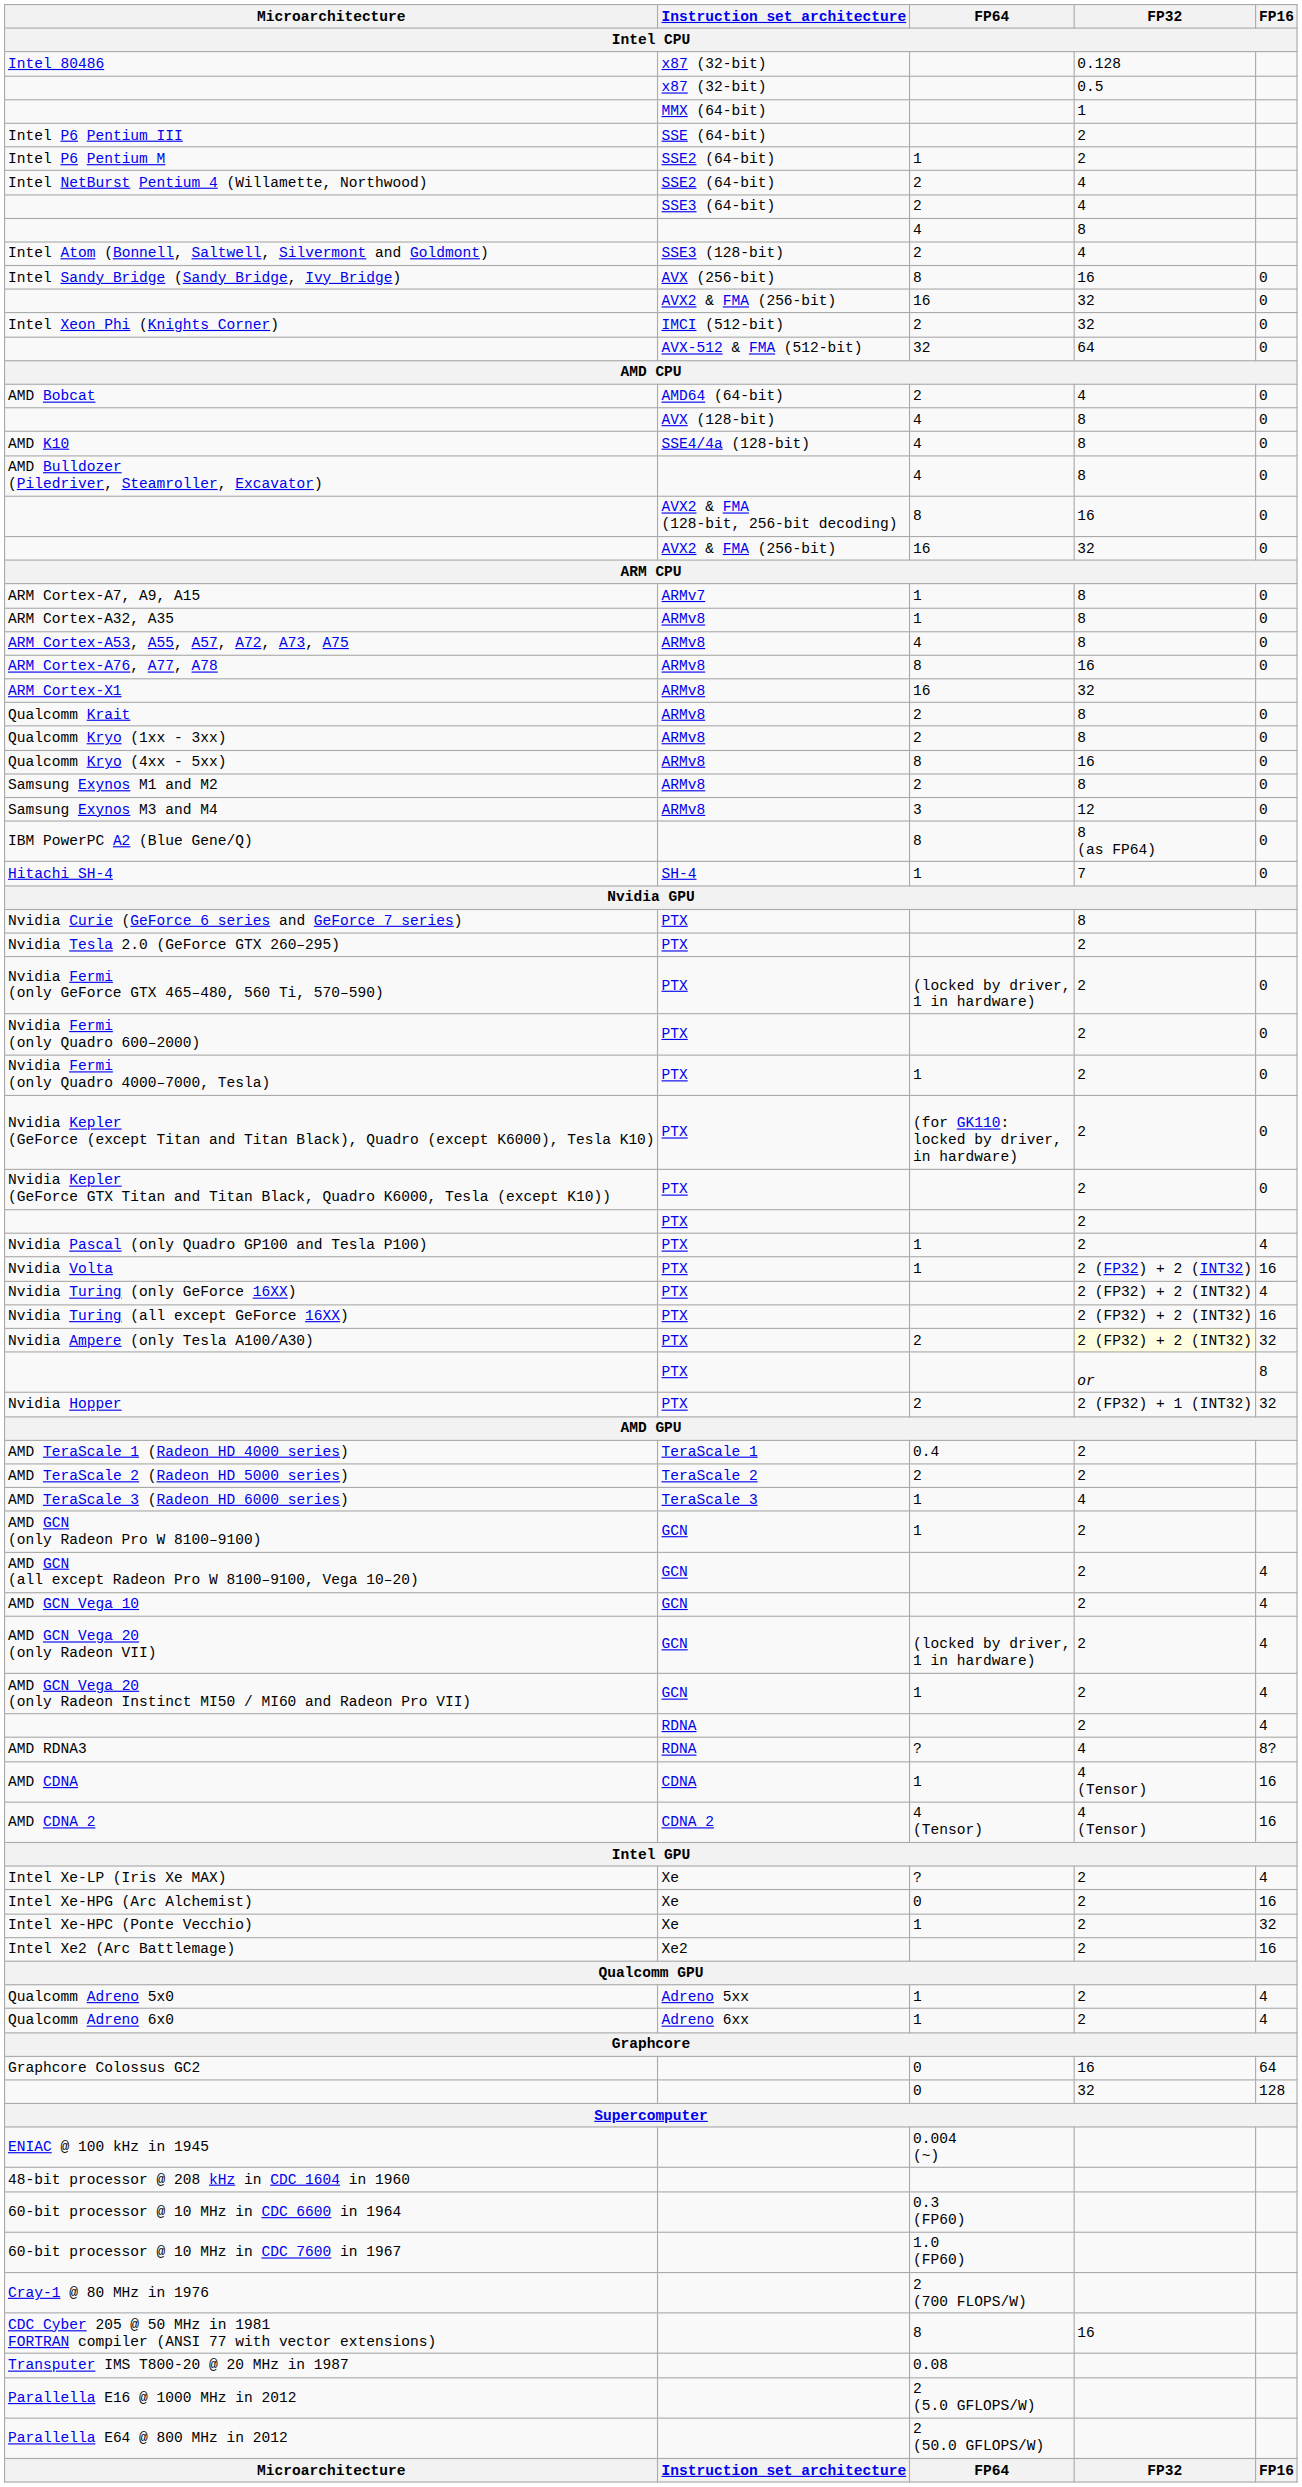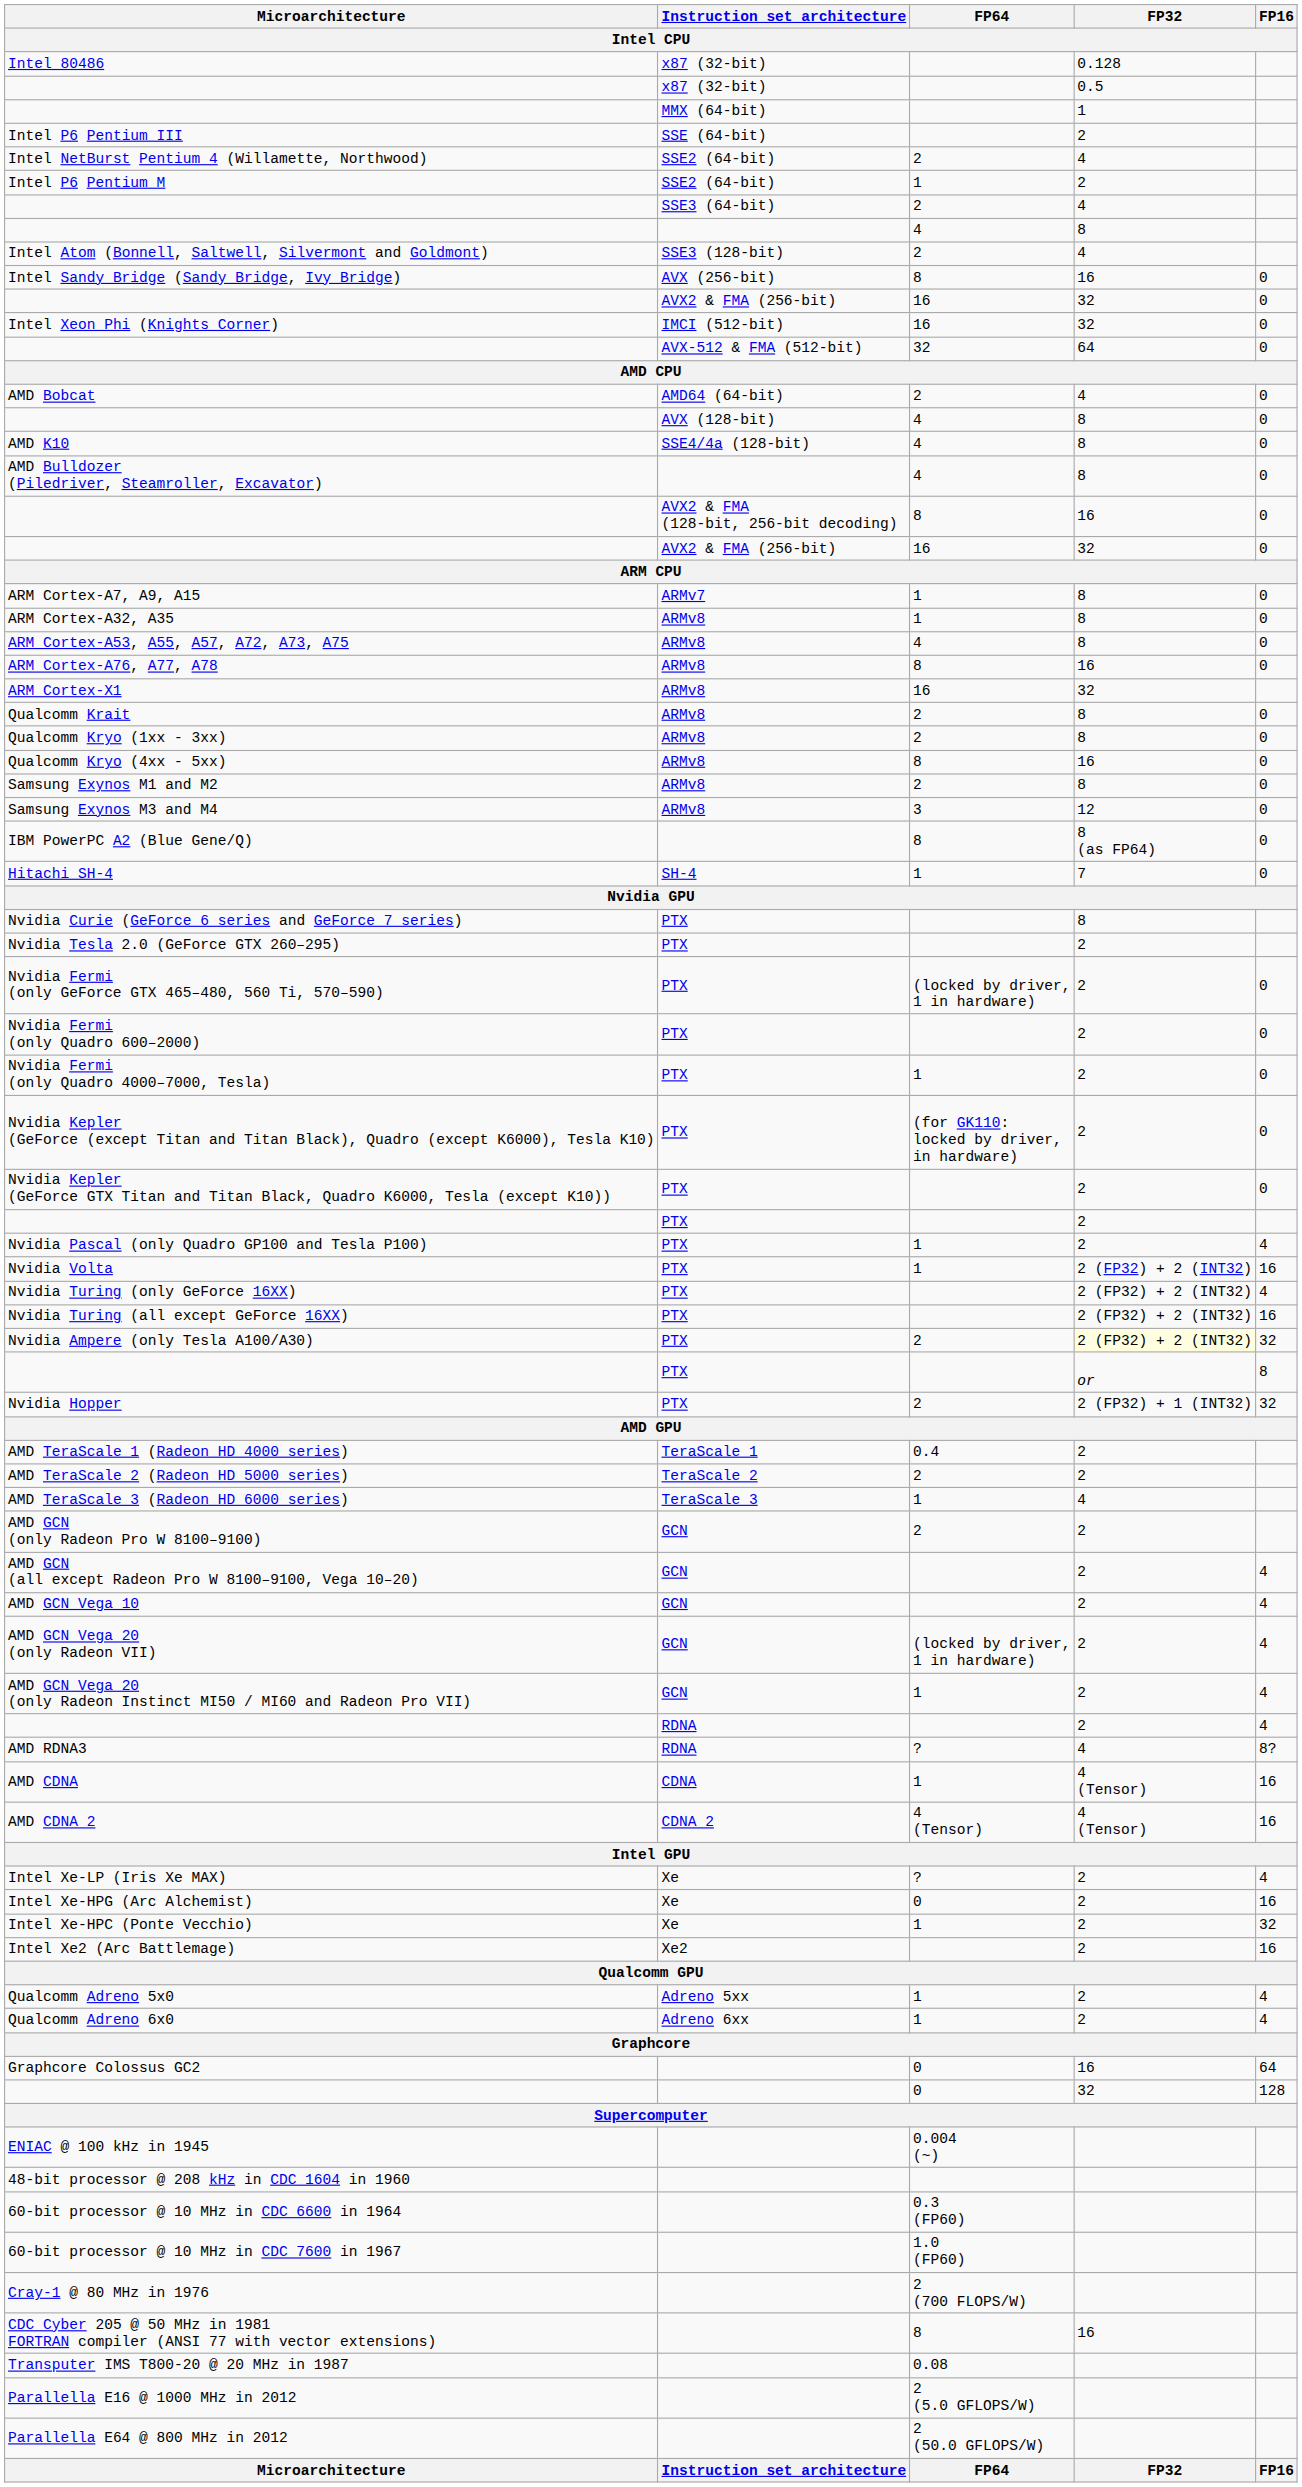rows swapped: (218, 183) <-> (87, 159)
(917, 325) 2 -> (922, 325) 16
(917, 1532) 1 -> (917, 1532) 2
